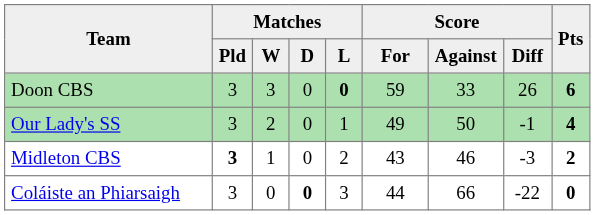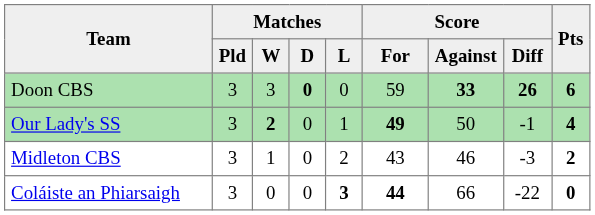(307, 90) normal -> (307, 90) bold
(344, 90) bold -> (344, 90) normal
(466, 90) normal -> (466, 90) bold
(527, 90) normal -> (527, 90) bold
(271, 124) normal -> (271, 124) bold
(395, 124) normal -> (395, 124) bold
(232, 158) bold -> (232, 158) normal
(307, 192) bold -> (307, 192) normal
(344, 192) normal -> (344, 192) bold
(395, 192) normal -> (395, 192) bold
